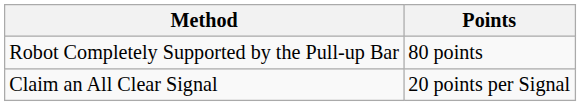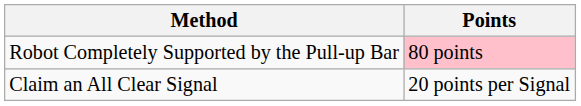(446, 52) no background -> (446, 52) pink background
